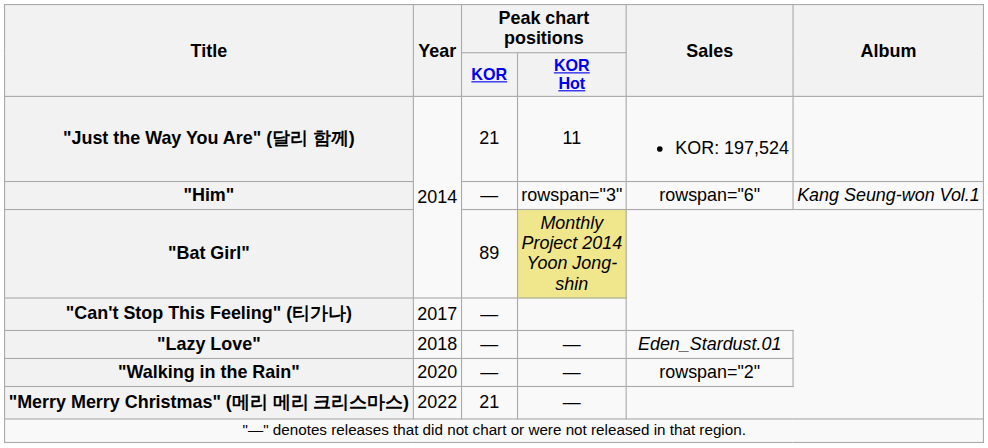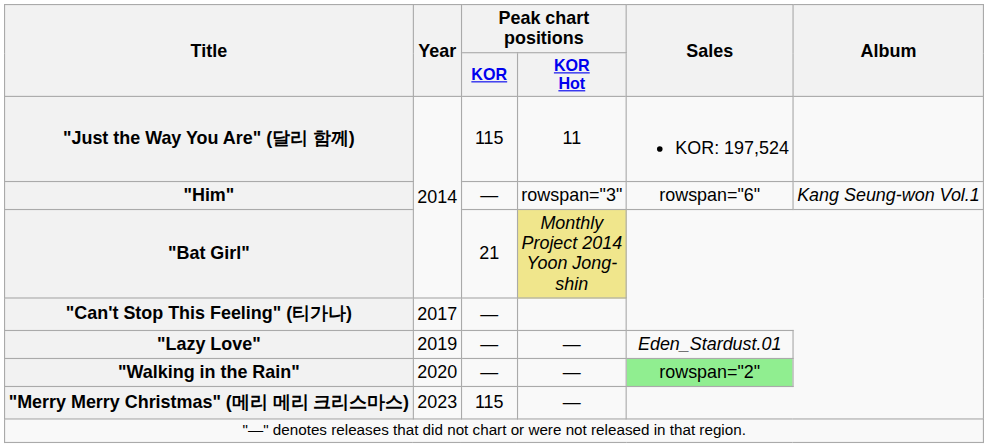(489, 138) 21 -> (489, 138) 115
(489, 253) 89 -> (489, 253) 21
(437, 344) 2018 -> (437, 344) 2019
(710, 372) no background -> (710, 372) lightgreen background
(437, 402) 2022 -> (437, 402) 2023
(489, 402) 21 -> (489, 402) 115
